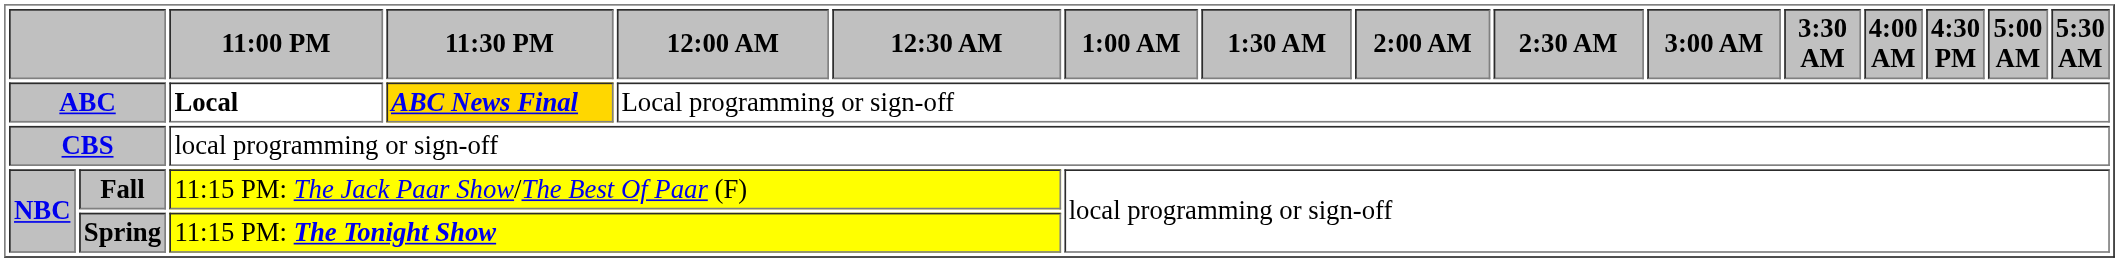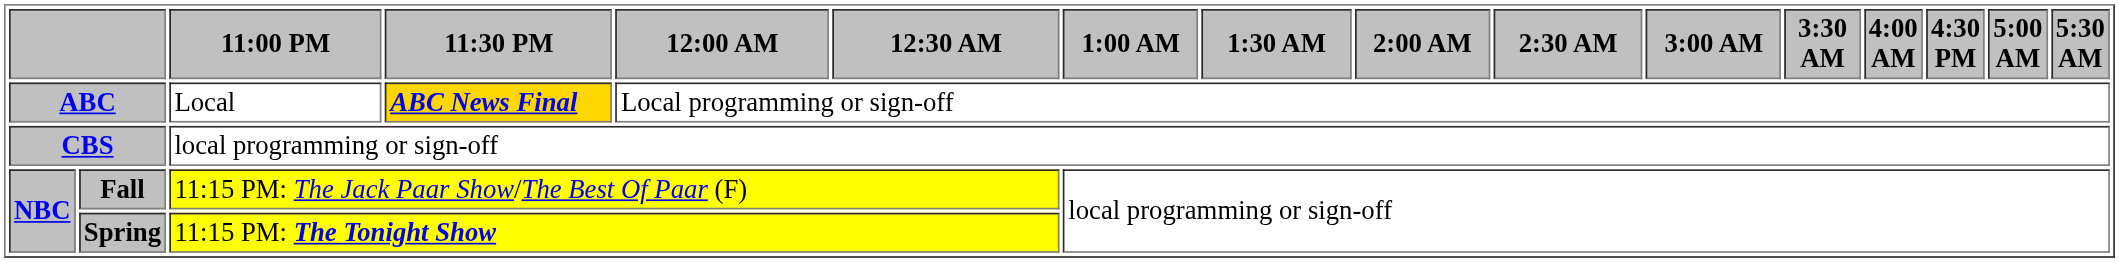(206, 102) bold -> (205, 102) normal
